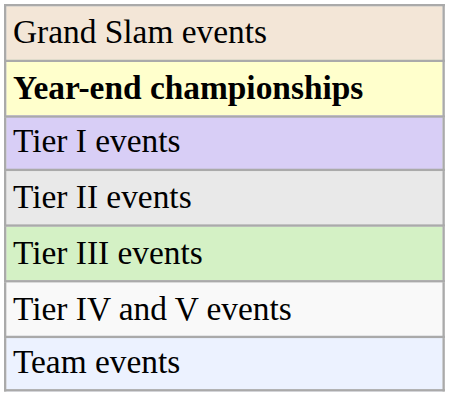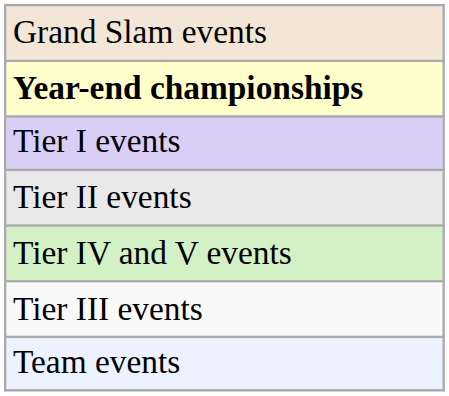(108, 252) Tier III events -> (152, 252) Tier IV and V events
(152, 307) Tier IV and V events -> (108, 307) Tier III events
